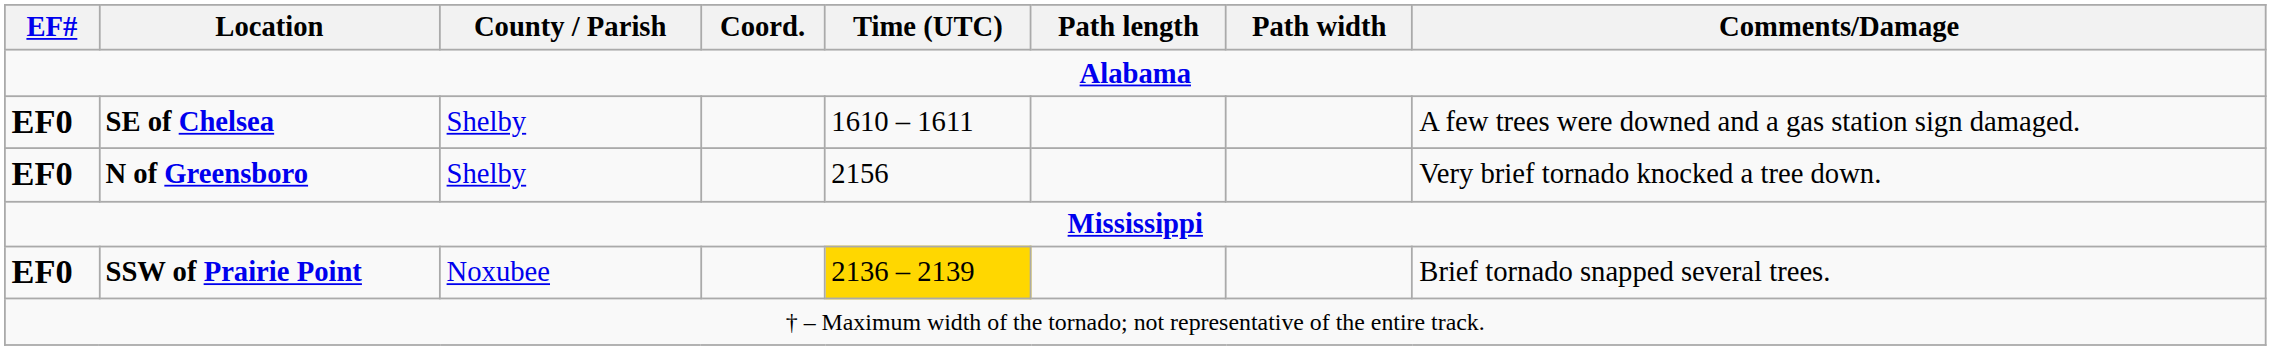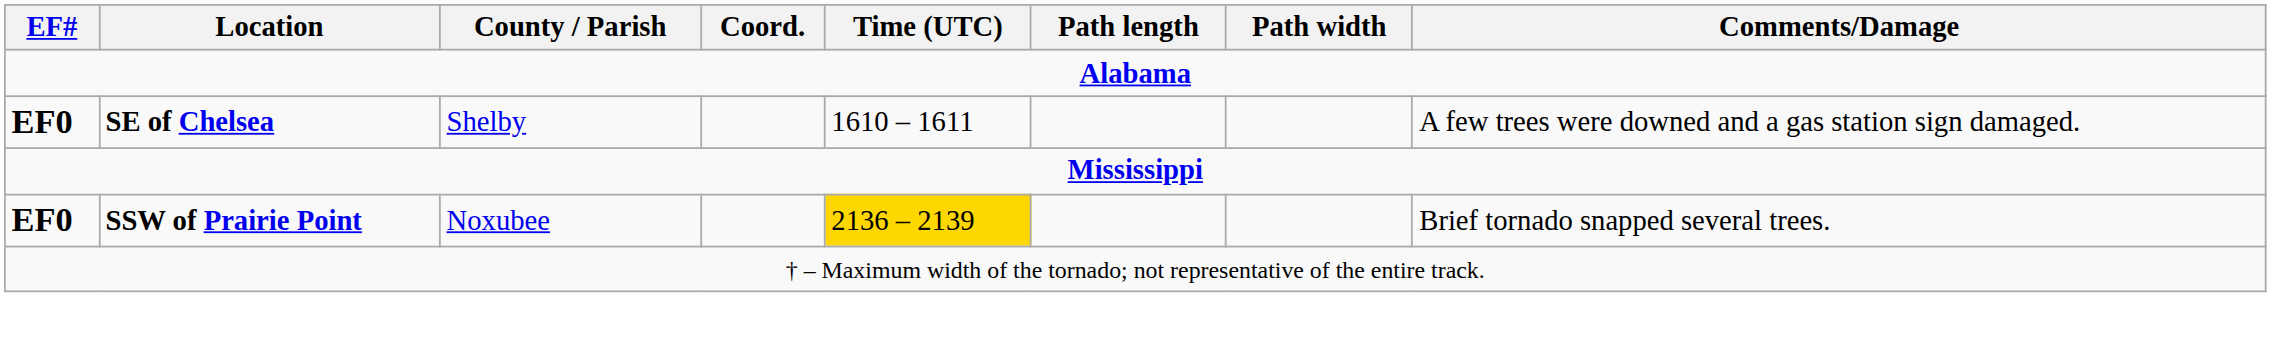- row: (207, 174)
